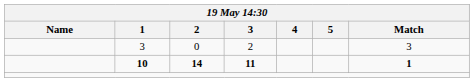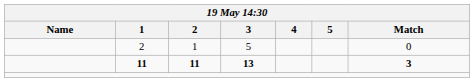(142, 47) 3 -> (142, 47) 2
(197, 47) 0 -> (195, 47) 1
(250, 47) 2 -> (248, 47) 5
(409, 47) 3 -> (409, 47) 0
(142, 64) 10 -> (142, 64) 11
(197, 64) 14 -> (195, 64) 11
(250, 64) 11 -> (248, 64) 13
(409, 64) 1 -> (409, 64) 3
